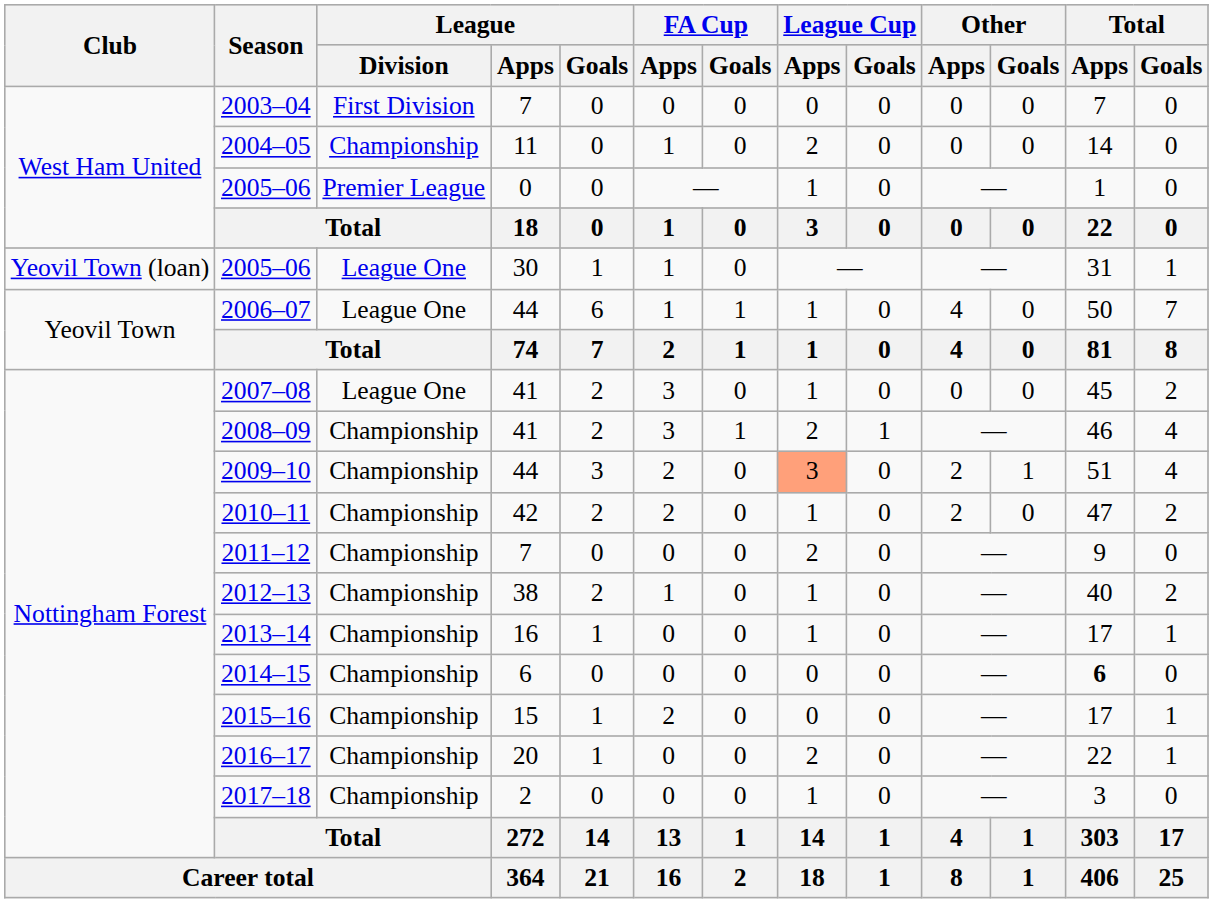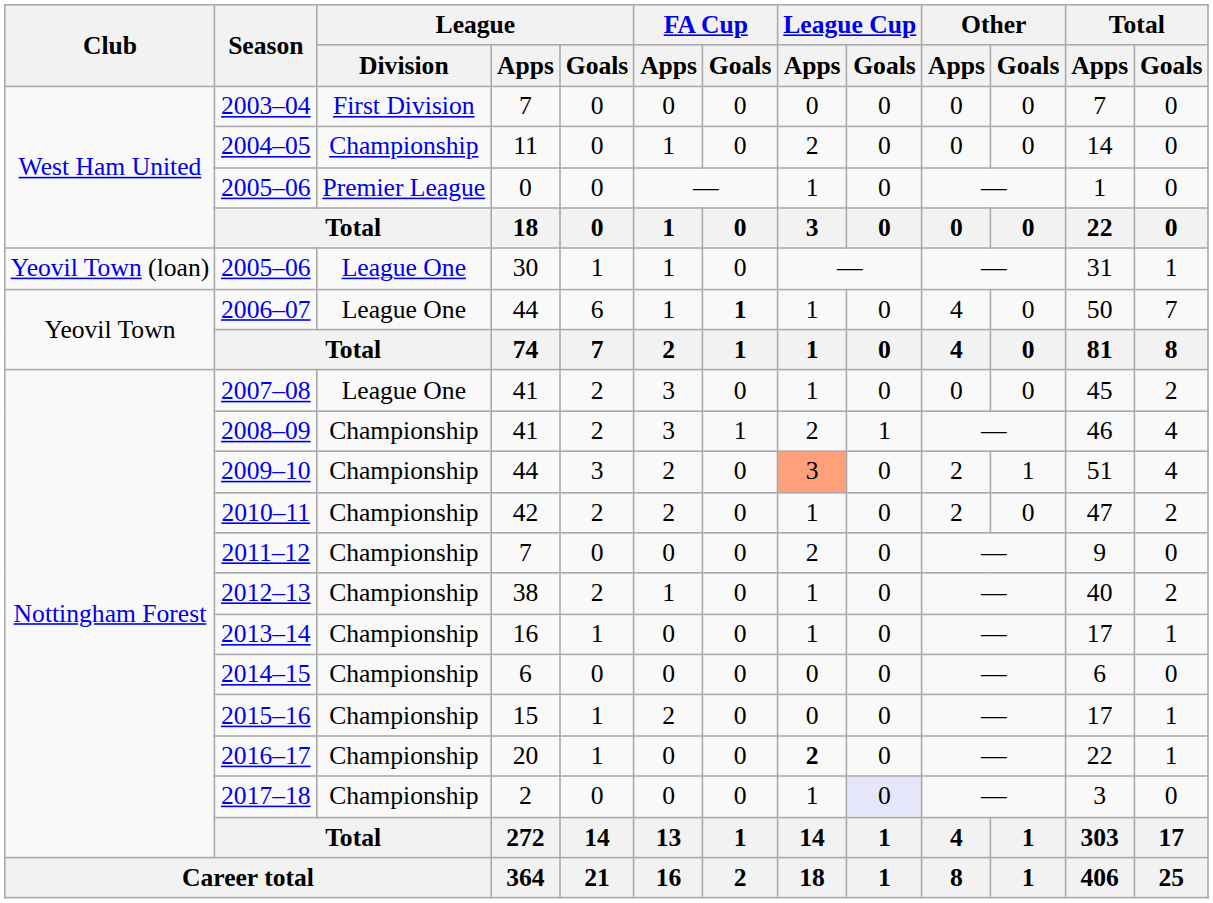(740, 308) normal -> (740, 308) bold
(1100, 674) bold -> (1100, 674) normal
(812, 755) normal -> (812, 755) bold
(885, 796) no background -> (885, 796) lavender background
